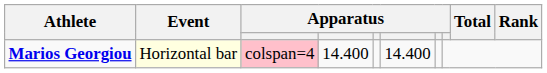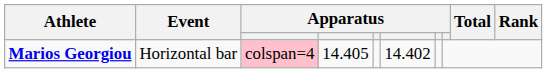(188, 54) lightyellow background -> (188, 54) no background
(345, 54) 14.400 -> (345, 54) 14.405
(408, 54) 14.400 -> (408, 54) 14.402
